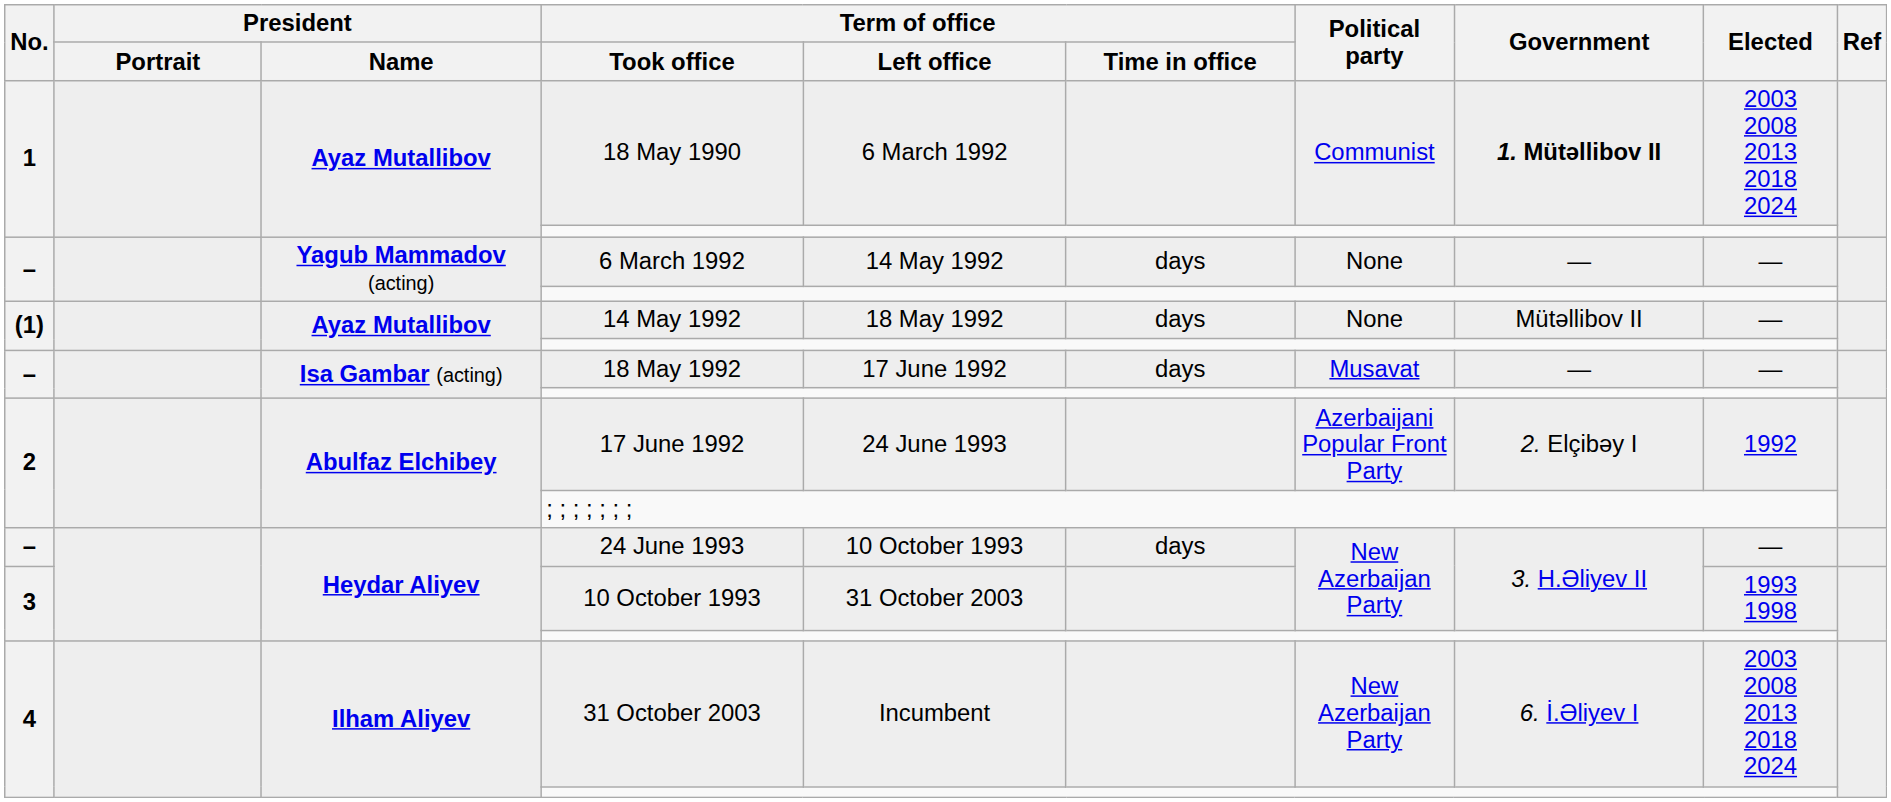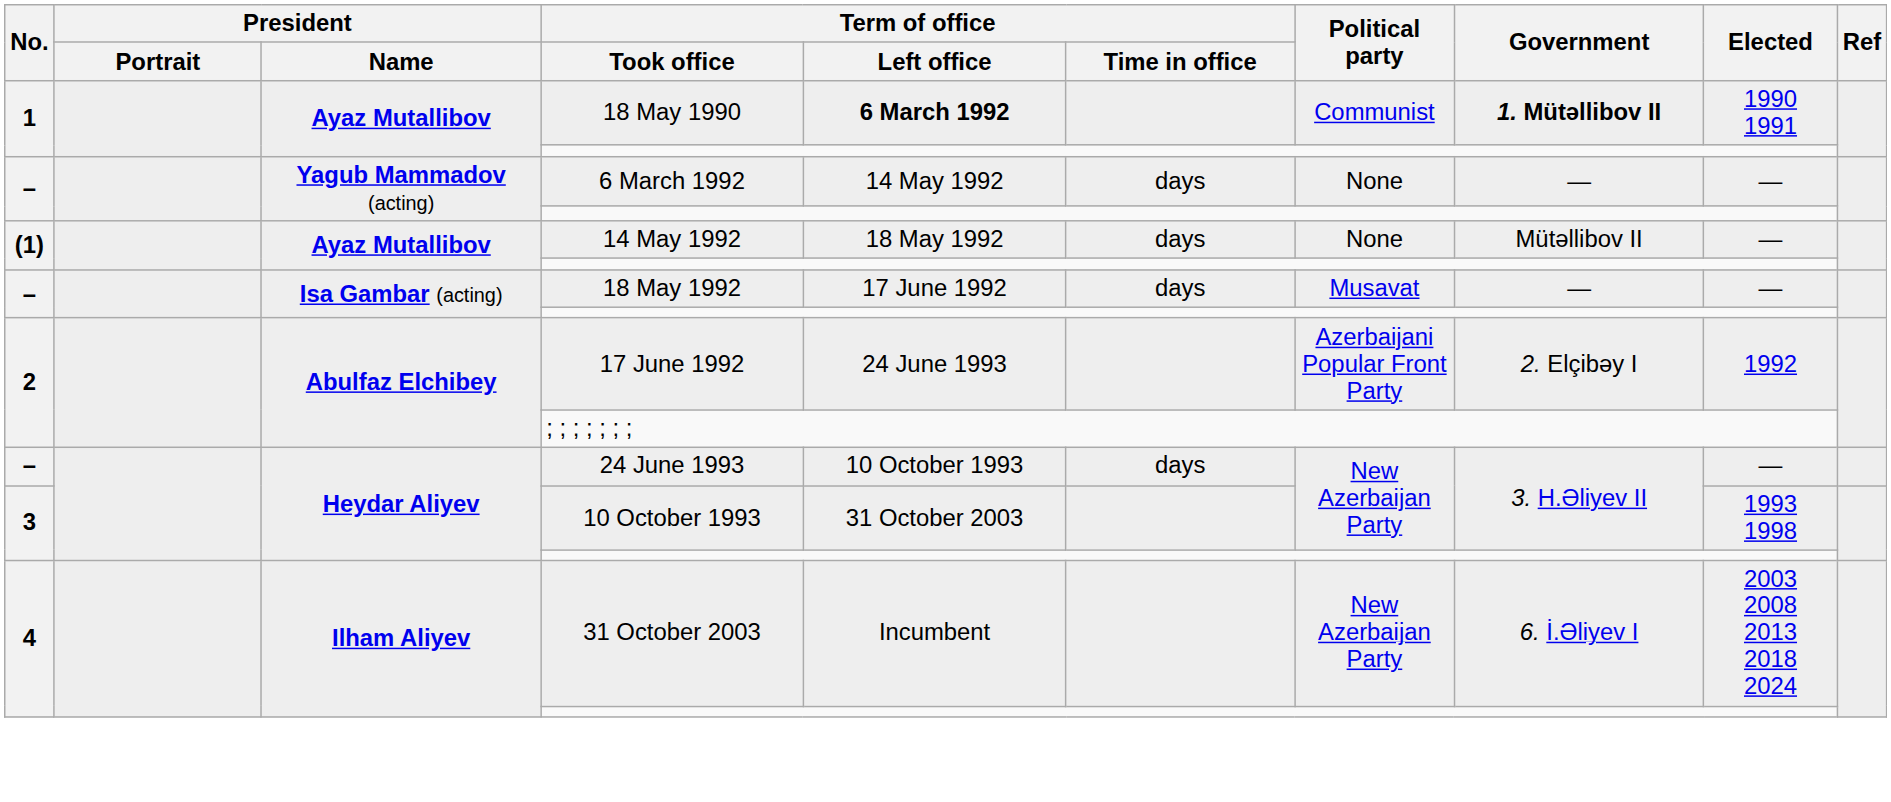(935, 152) normal -> (935, 112) bold
(1771, 152) 2003 2008 2013 2018 2024 -> (1771, 112) 1990 1991
